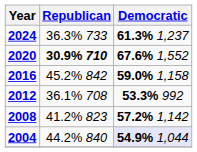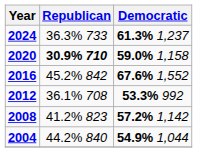(153, 56) 67.6% 1,552 -> (153, 56) 59.0% 1,158
(153, 76) 59.0% 1,158 -> (153, 76) 67.6% 1,552
(153, 137) lavender background -> (153, 137) no background
